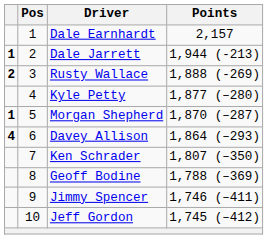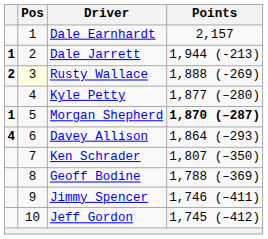(33, 76) no background -> (33, 76) lightyellow background
(215, 117) normal -> (215, 117) bold
